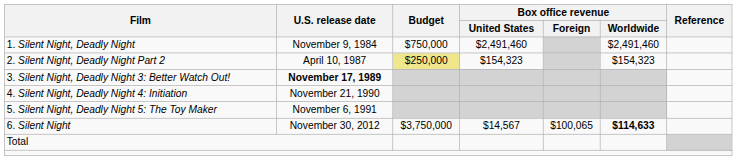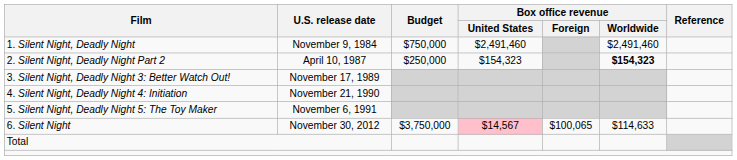(426, 61) khaki background -> (425, 61) no background
(633, 61) normal -> (633, 61) bold
(335, 77) bold -> (335, 77) normal
(501, 126) no background -> (500, 126) pink background
(633, 126) bold -> (633, 126) normal
